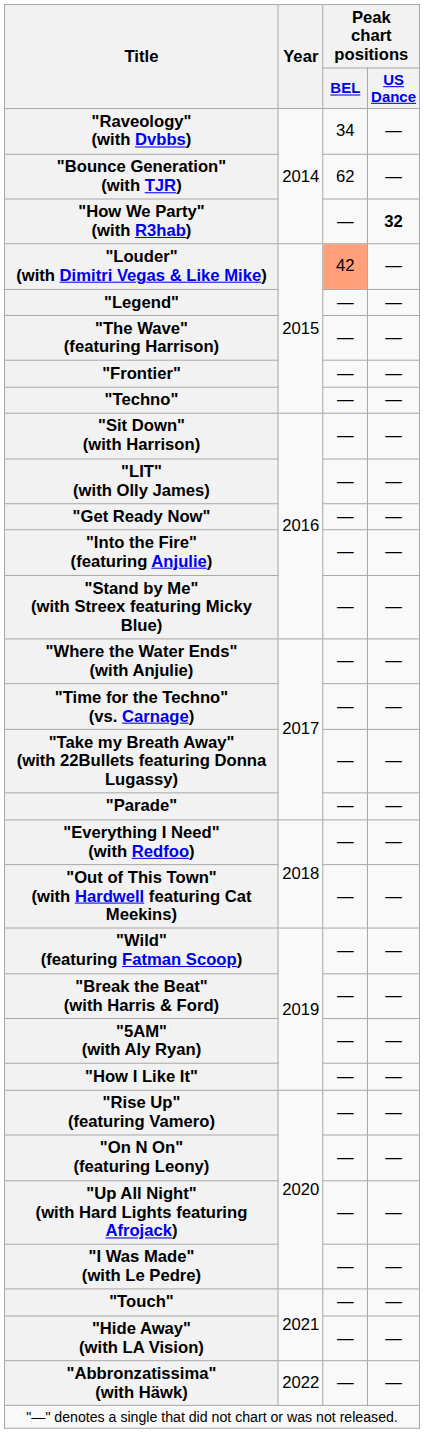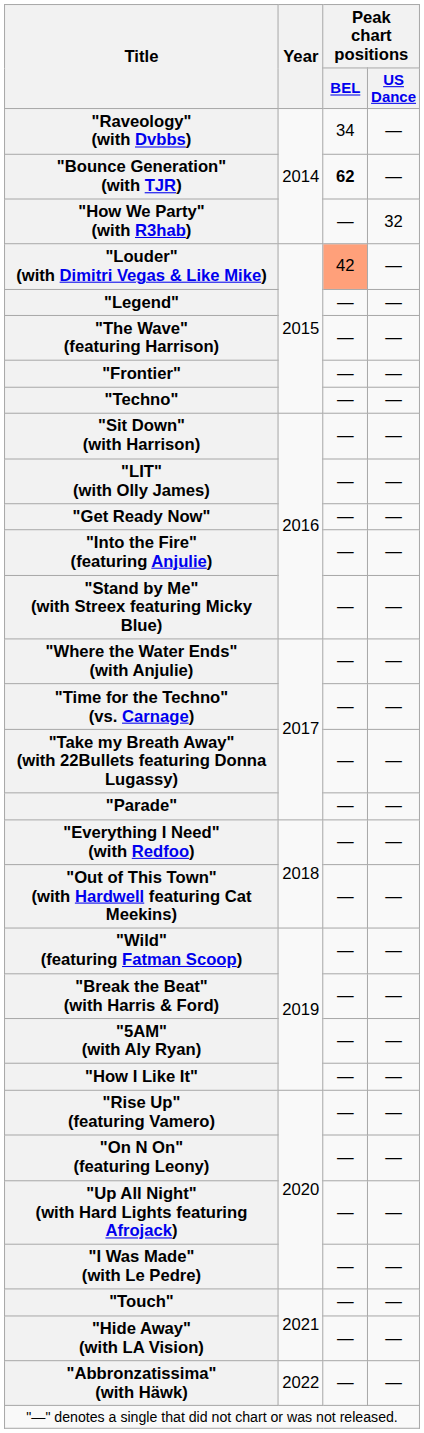(345, 176) normal -> (345, 176) bold
(394, 221) bold -> (394, 221) normal
